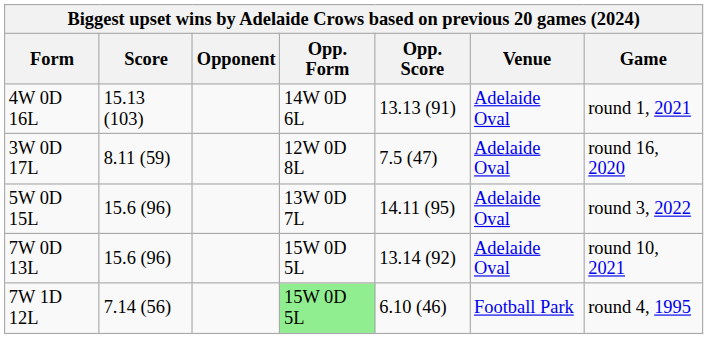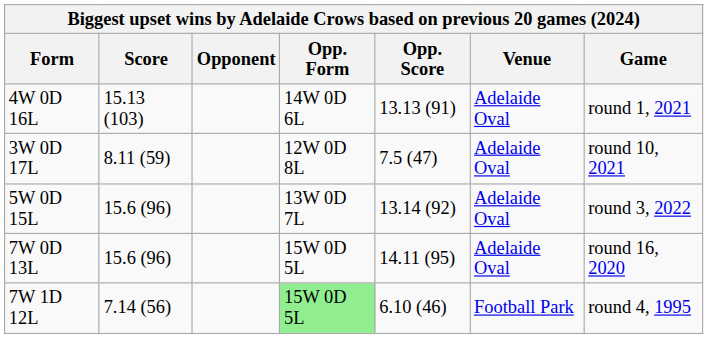(623, 158) round 16, 2020 -> (623, 158) round 10, 2021
(417, 208) 14.11 (95) -> (418, 208) 13.14 (92)
(418, 258) 13.14 (92) -> (417, 258) 14.11 (95)
(623, 258) round 10, 2021 -> (623, 258) round 16, 2020
